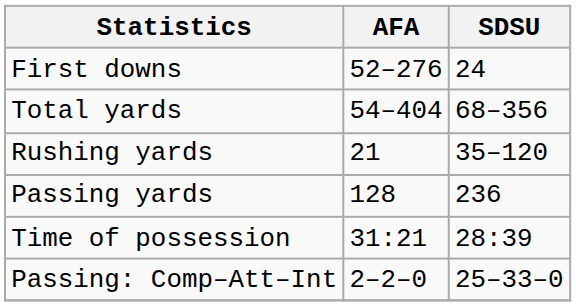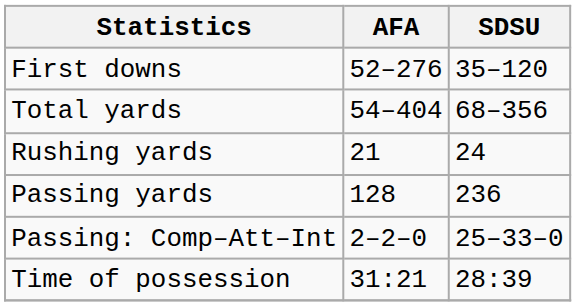(470, 69) 24 -> (502, 69) 35–120
(502, 153) 35–120 -> (470, 153) 24
rows swapped: (174, 280) <-> (151, 238)
